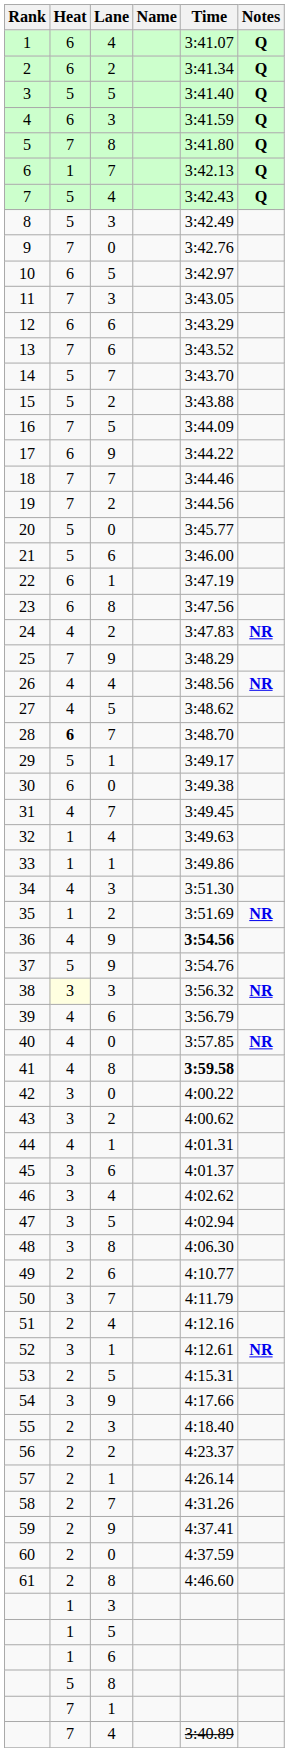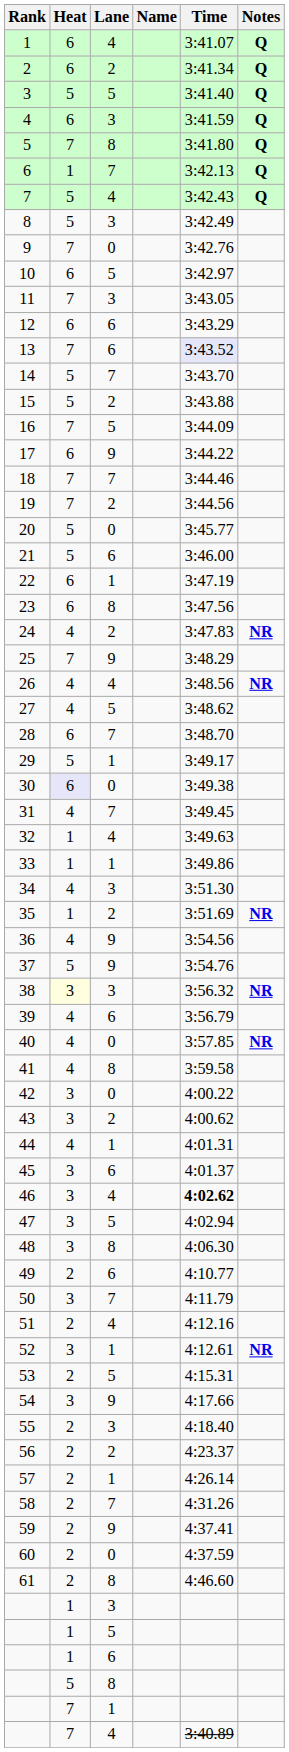(209, 350) no background -> (209, 350) lavender background
(70, 734) bold -> (70, 734) normal
(70, 786) no background -> (70, 786) lavender background
(209, 939) bold -> (209, 939) normal
(209, 1068) bold -> (209, 1068) normal
(209, 1196) normal -> (209, 1196) bold
